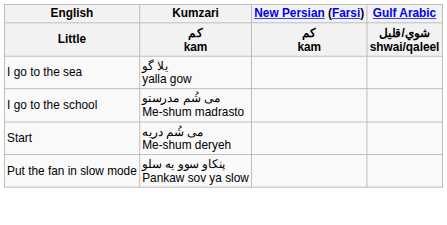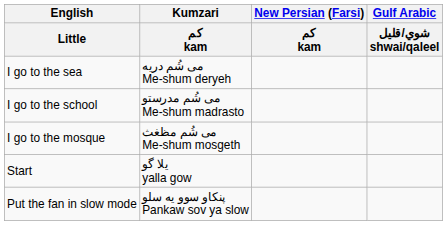(167, 72) یلا گو yalla gow -> (187, 72) می شُم دریه Me-shum deryeh
+ row: (56, 138)
(187, 138) می شُم دریه Me-shum deryeh -> (167, 171) یلا گو yalla gow
